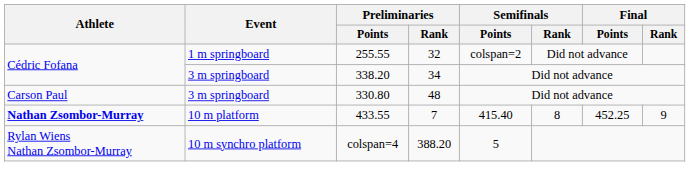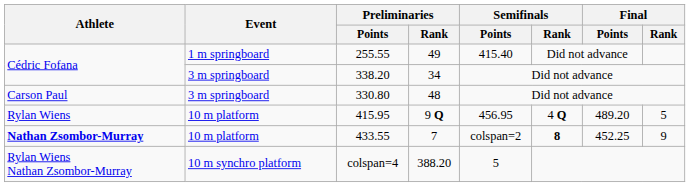(434, 54) 32 -> (434, 54) 49
(496, 54) colspan=2 -> (496, 54) 415.40
+ row: (373, 116)
(496, 116) 415.40 -> (496, 136) colspan=2
(557, 116) normal -> (557, 136) bold
